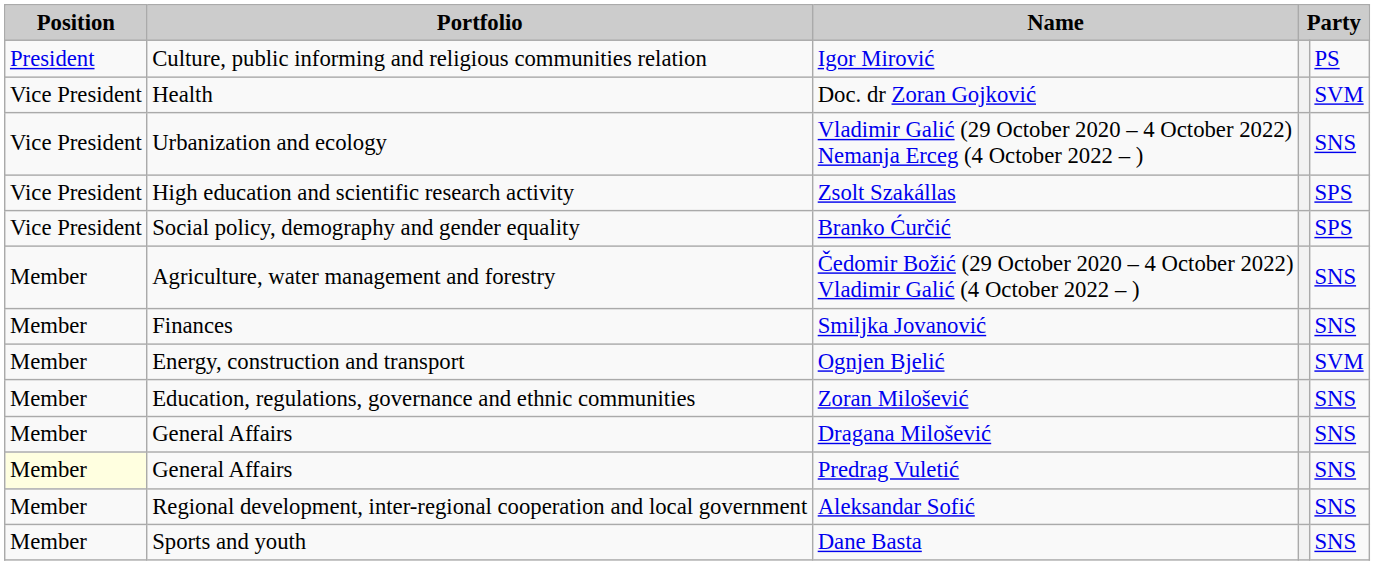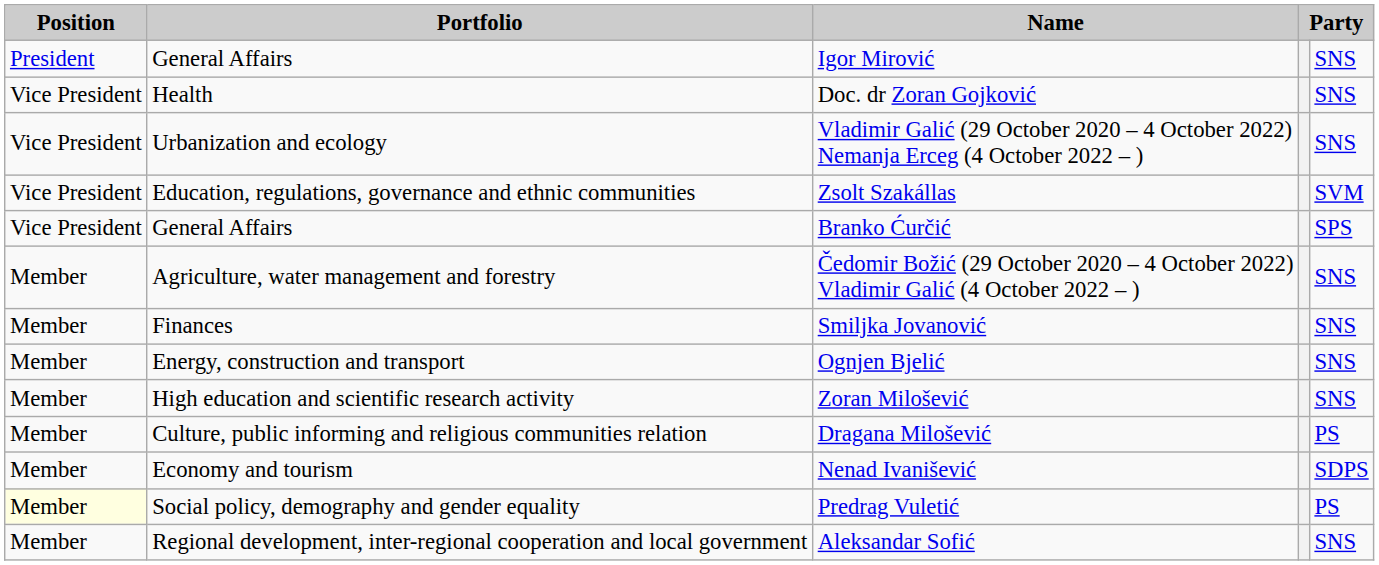(430, 58) Culture, public informing and religious communities relation -> (222, 58) General Affairs
(1327, 58) PS -> (1335, 58) SNS
(1339, 94) SVM -> (1335, 94) SNS
(363, 192) High education and scientific research activity -> (424, 192) Education, regulations, governance and ethnic communities
(1333, 192) SPS -> (1339, 192) SVM
(366, 228) Social policy, demography and gender equality -> (222, 228) General Affairs
(1339, 361) SVM -> (1335, 361) SNS
(424, 397) Education, regulations, governance and ethnic communities -> (363, 397) High education and scientific research activity
(222, 433) General Affairs -> (430, 433) Culture, public informing and religious communities relation
(1335, 433) SNS -> (1327, 433) PS
+ row: (897, 469)
(222, 469) General Affairs -> (366, 506) Social policy, demography and gender equality
(1335, 469) SNS -> (1327, 506) PS
- row: (870, 542)
